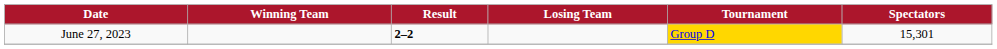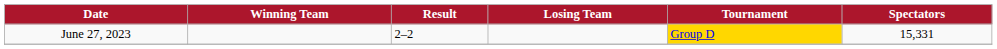(404, 34) bold -> (404, 34) normal
(917, 34) 15,301 -> (917, 34) 15,331
